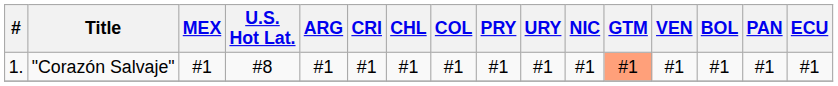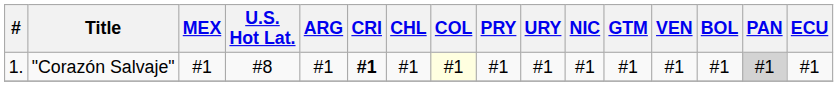(367, 66) normal -> (367, 66) bold
(454, 66) no background -> (454, 66) lightyellow background
(628, 66) lightsalmon background -> (628, 66) no background
(765, 66) no background -> (765, 66) lightgrey background
